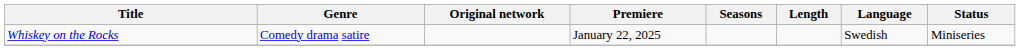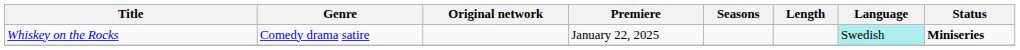(866, 34) no background -> (863, 34) paleturquoise background
(958, 34) normal -> (956, 34) bold
